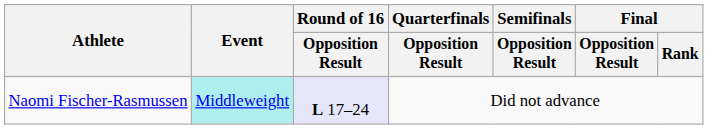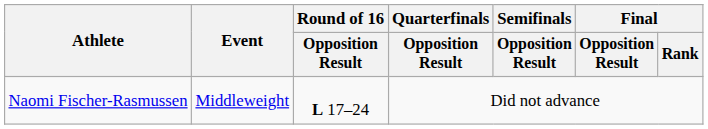(242, 100) paleturquoise background -> (242, 100) no background
(341, 110) lavender background -> (341, 110) no background
